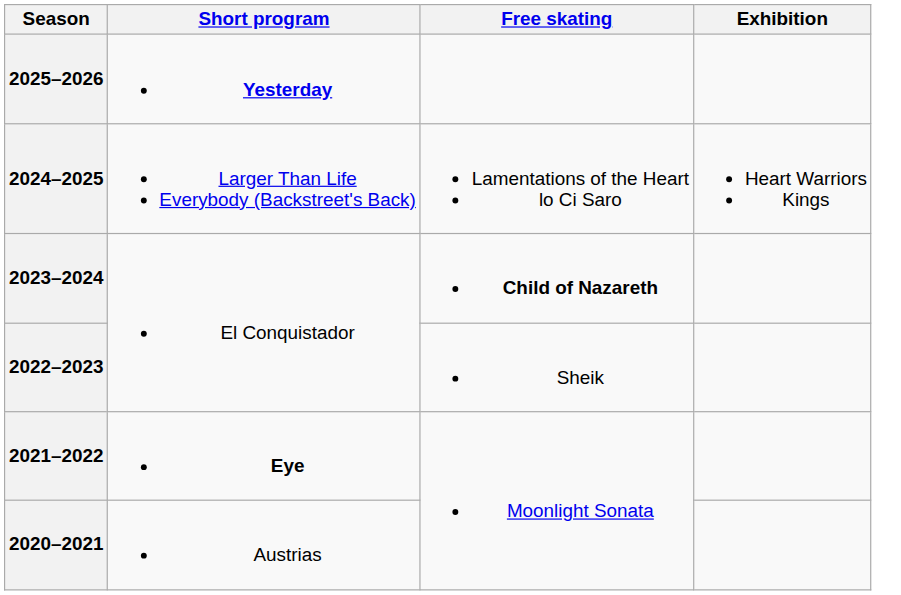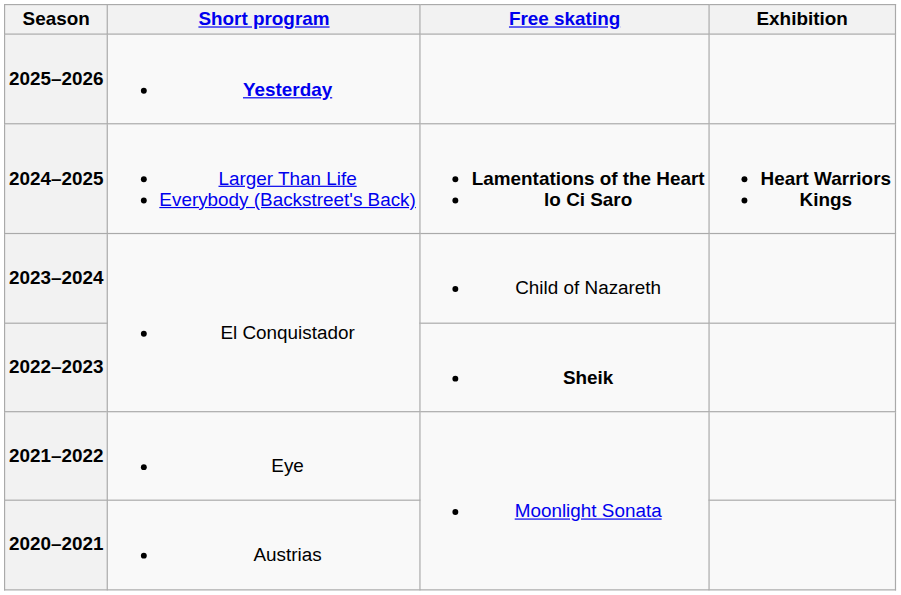(557, 189) normal -> (565, 189) bold
(782, 189) normal -> (802, 189) bold
(557, 289) bold -> (565, 289) normal
(557, 378) normal -> (565, 378) bold
(264, 467) bold -> (264, 467) normal
